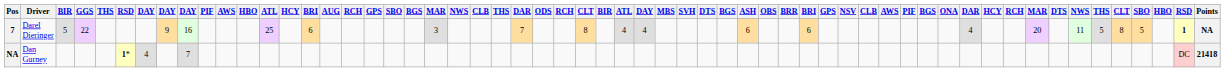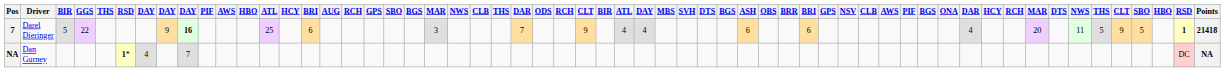(188, 30) normal -> (188, 30) bold
(586, 30) 8 -> (586, 30) 9
(1122, 30) 8 -> (1122, 30) 9
(1207, 30) NA -> (1207, 30) 21418
(1207, 55) 21418 -> (1207, 55) NA
